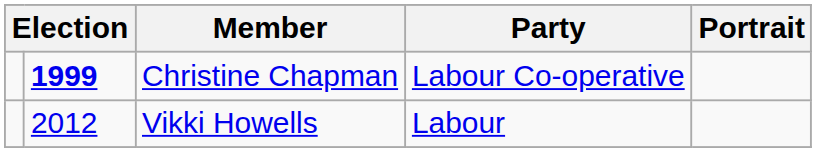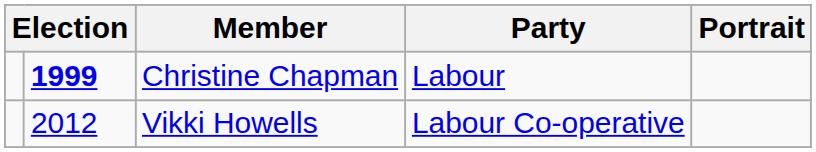(548, 75) Labour Co-operative -> (458, 75) Labour
(458, 123) Labour -> (548, 123) Labour Co-operative
